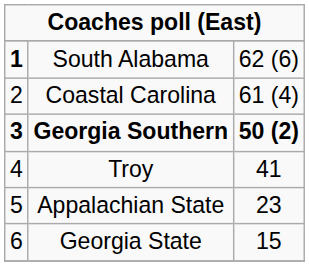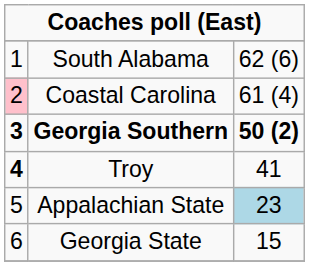(16, 59) bold -> (16, 59) normal
(16, 95) no background -> (16, 95) pink background
(16, 168) normal -> (16, 168) bold
(269, 205) no background -> (269, 205) lightblue background
